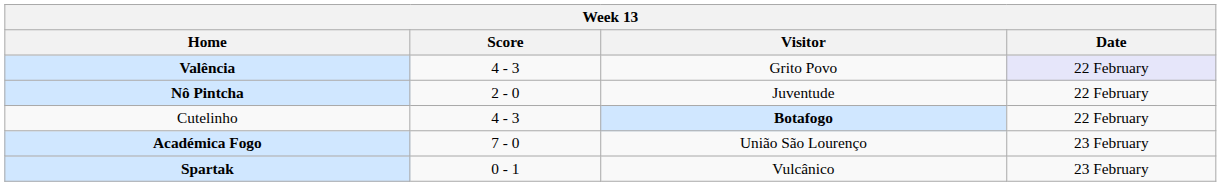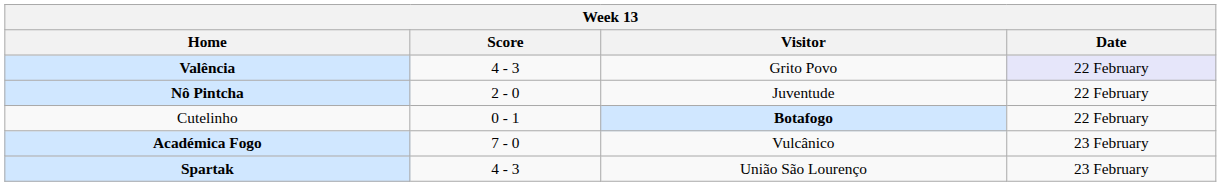(505, 118) 4 - 3 -> (505, 118) 0 - 1
(803, 143) União São Lourenço -> (803, 143) Vulcânico
(505, 169) 0 - 1 -> (505, 169) 4 - 3
(803, 169) Vulcânico -> (803, 169) União São Lourenço
